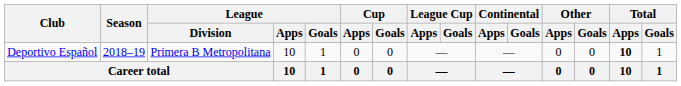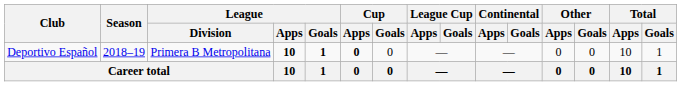(289, 52) normal -> (289, 52) bold
(323, 52) normal -> (323, 52) bold
(356, 52) normal -> (356, 52) bold
(626, 52) bold -> (626, 52) normal
